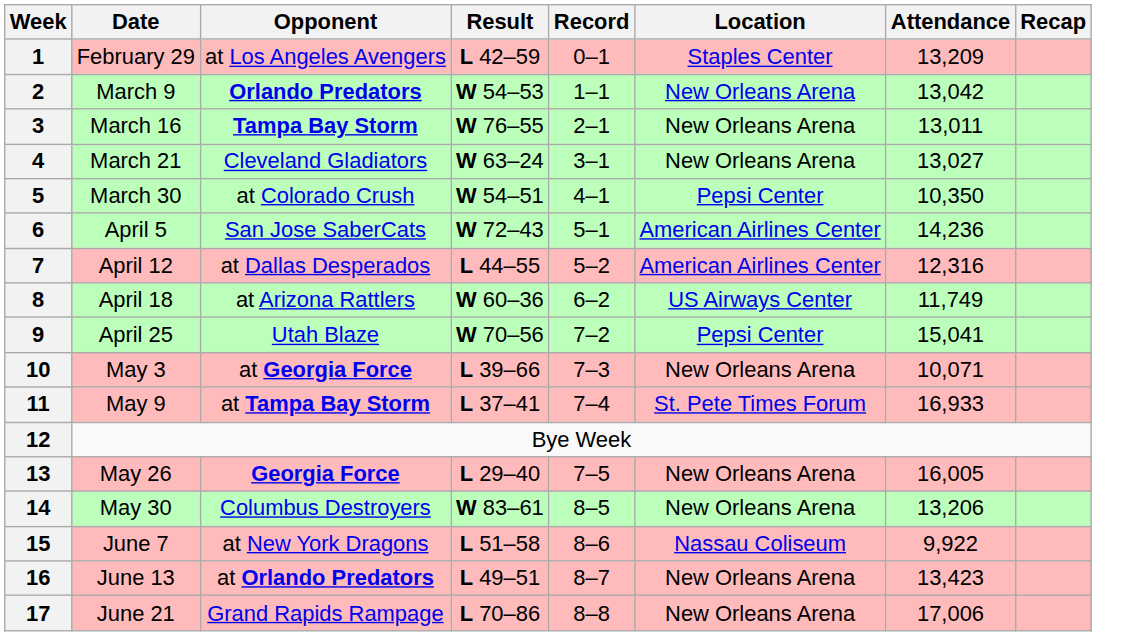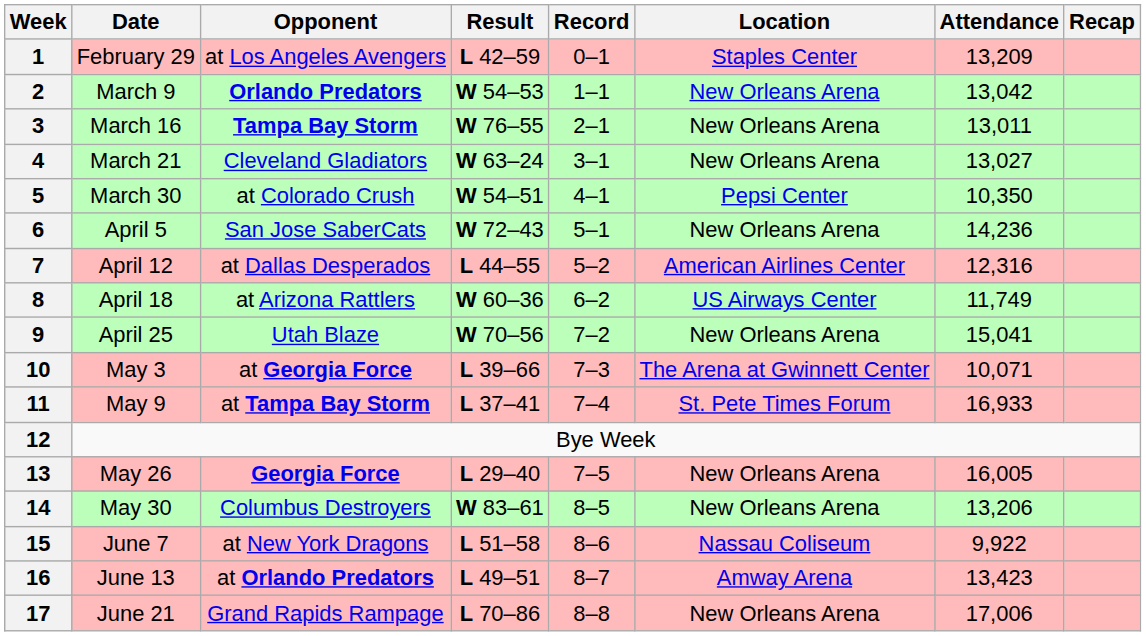(760, 230) American Airlines Center -> (784, 230) New Orleans Arena
(760, 334) Pepsi Center -> (784, 334) New Orleans Arena
(760, 369) New Orleans Arena -> (784, 369) The Arena at Gwinnett Center
(760, 578) New Orleans Arena -> (784, 578) Amway Arena
